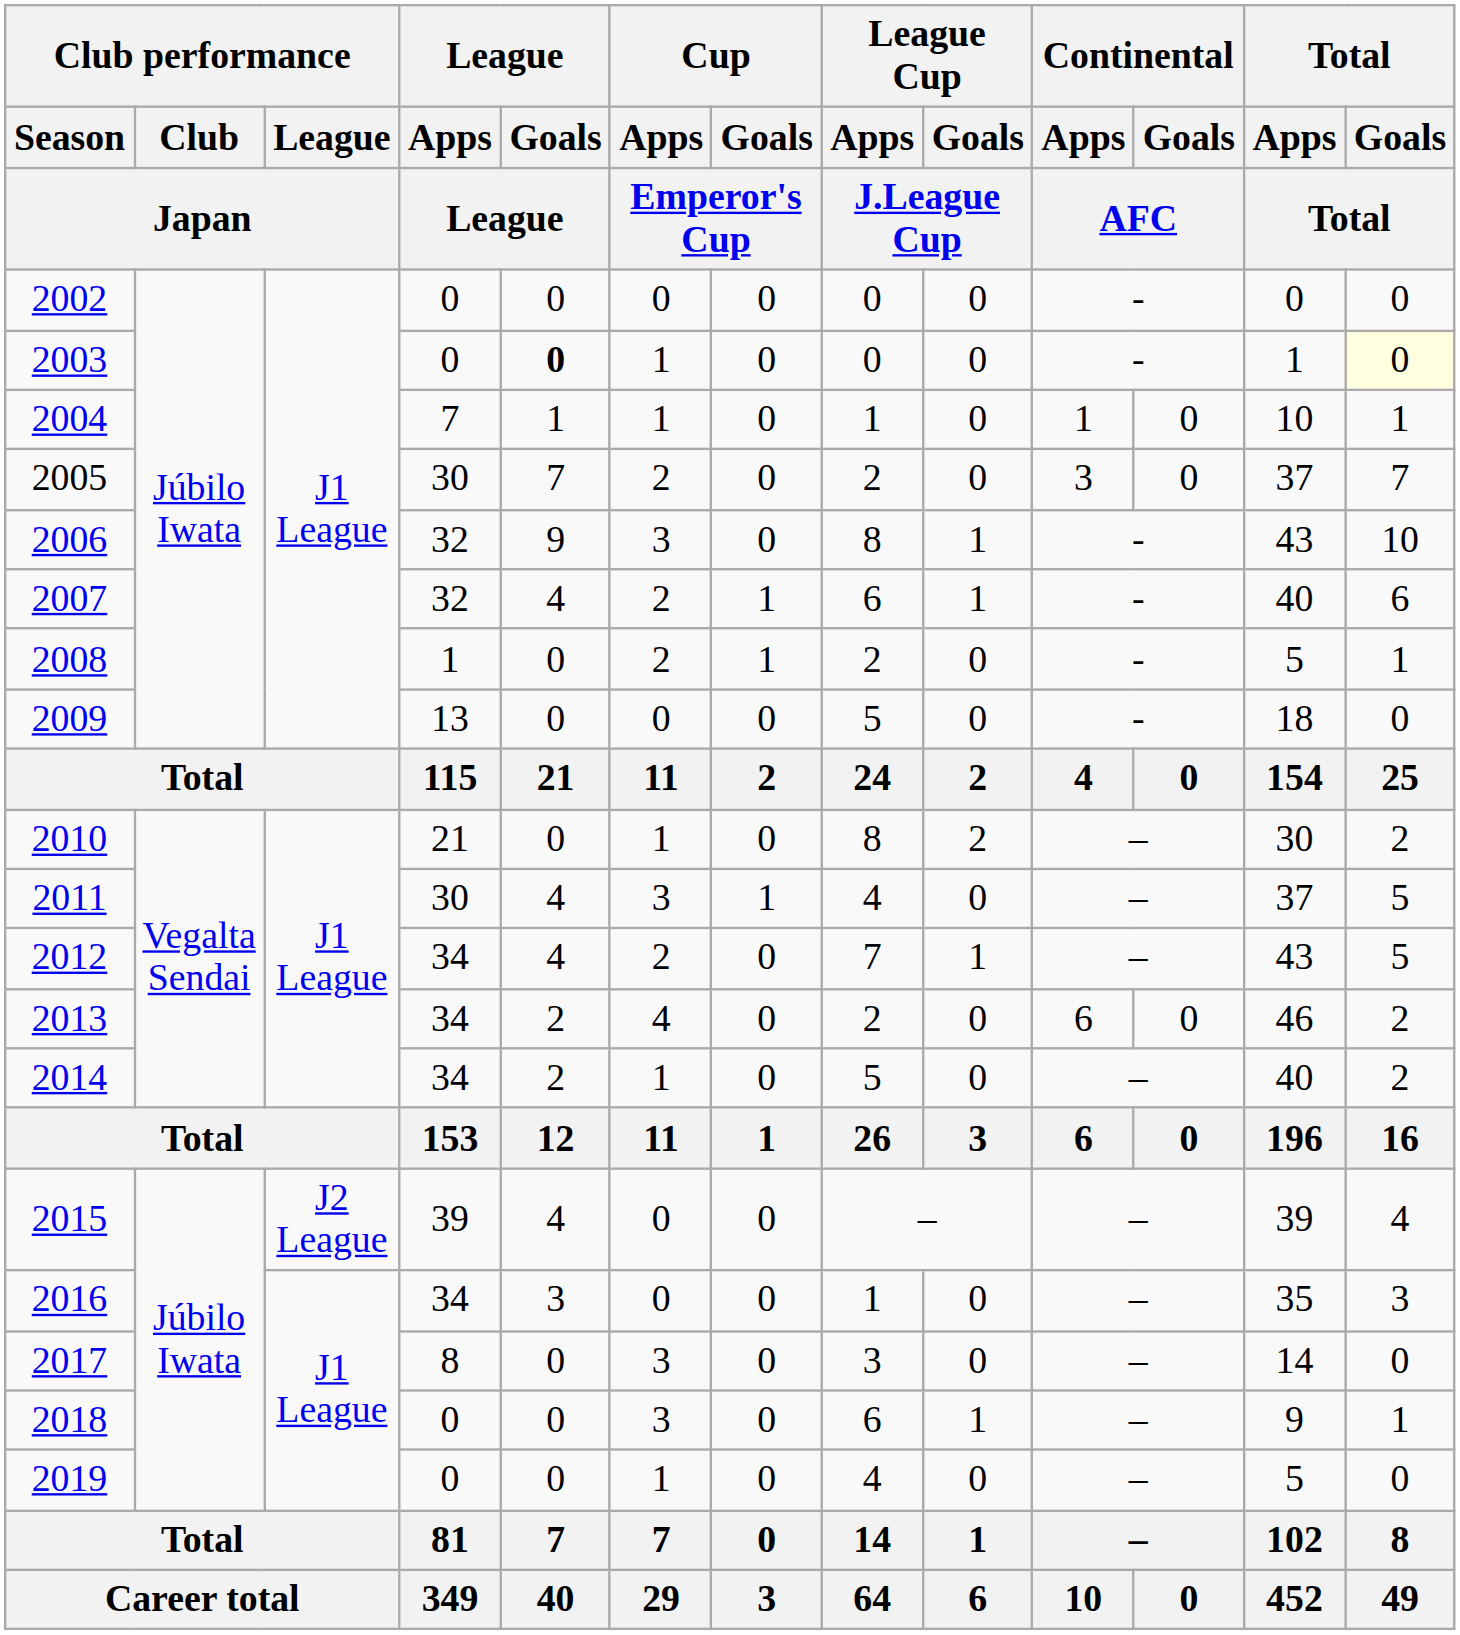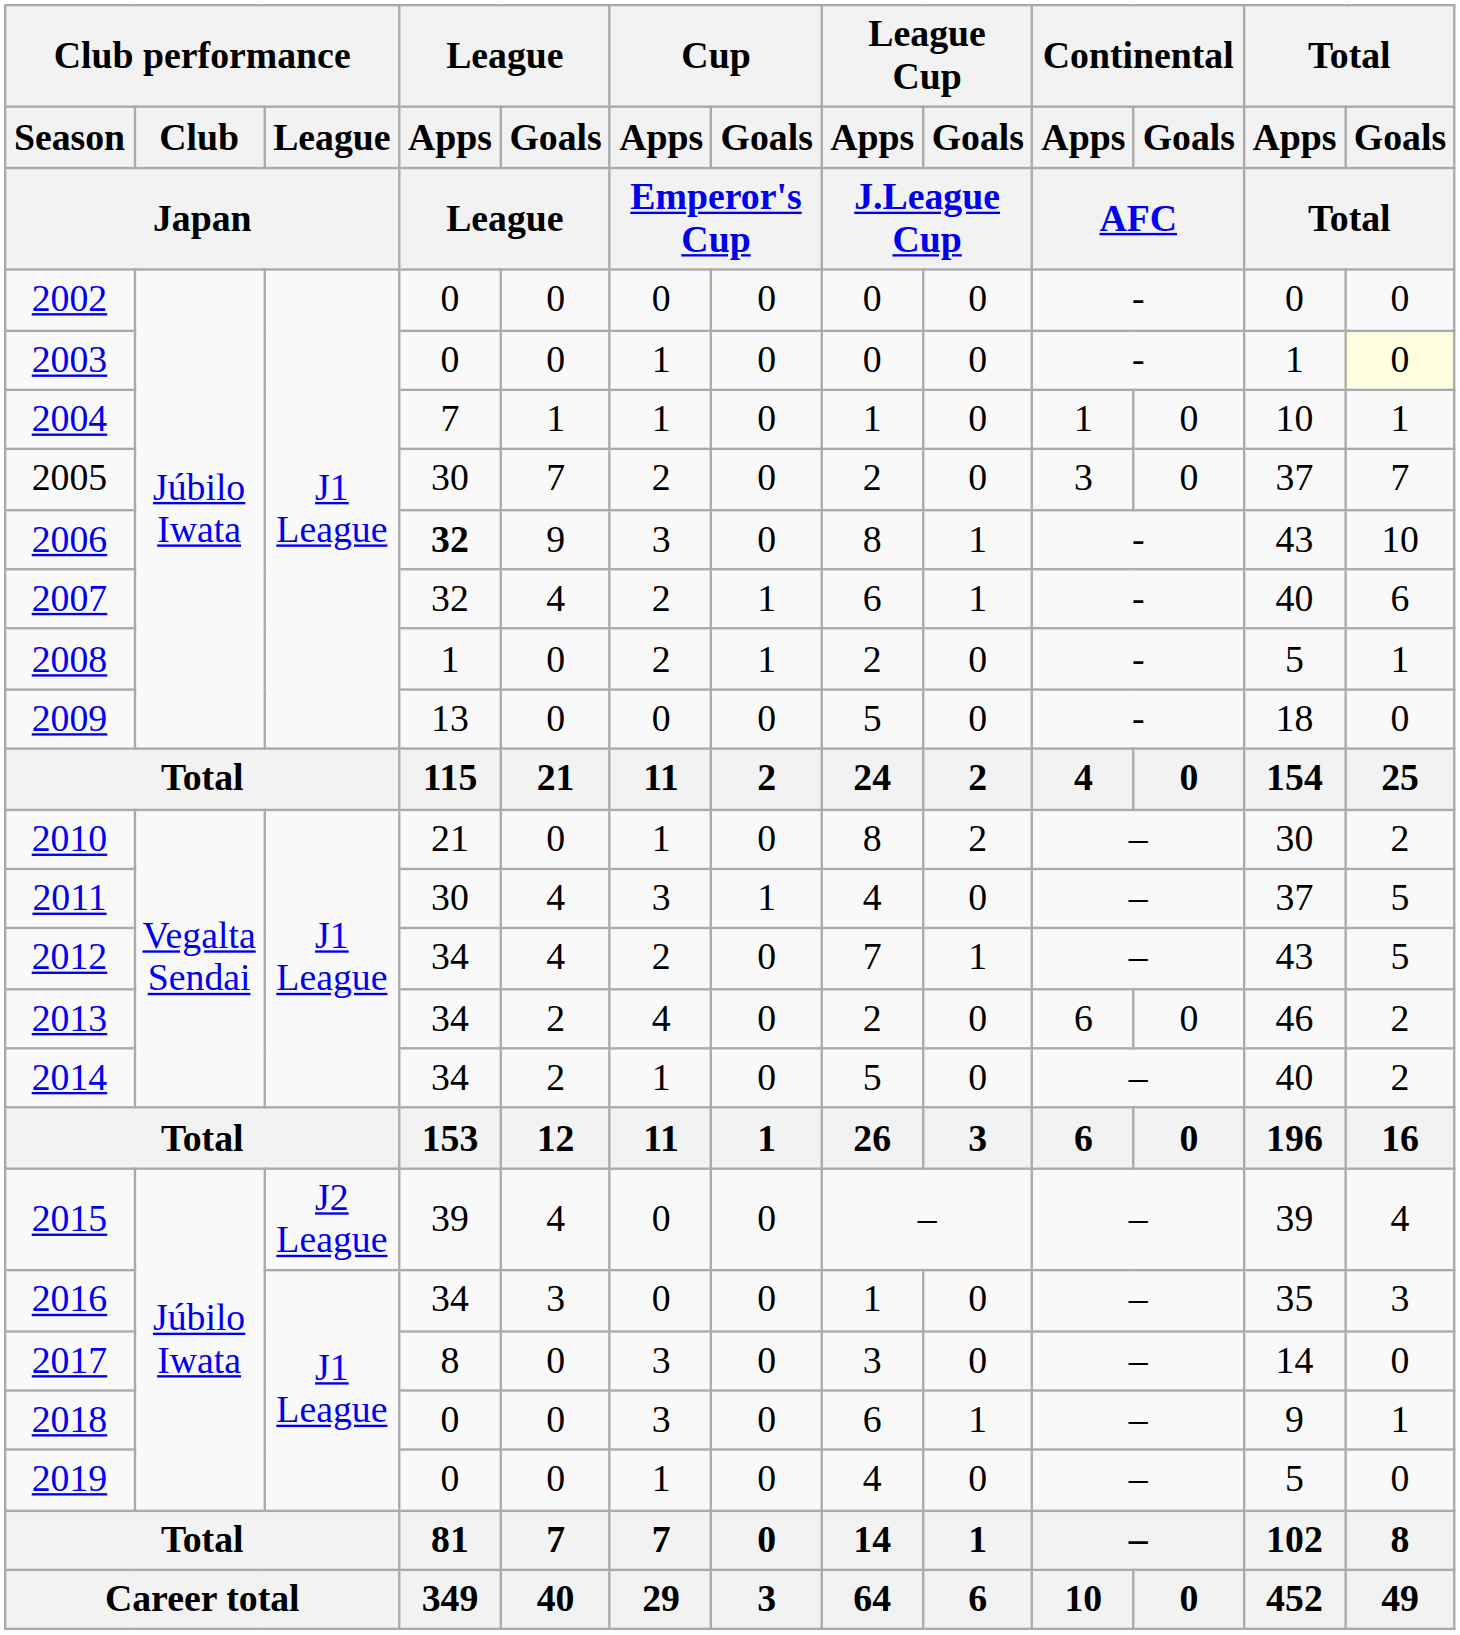(556, 358) bold -> (556, 358) normal
(450, 538) normal -> (450, 538) bold
